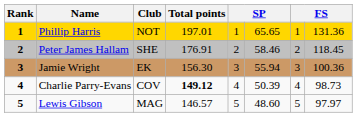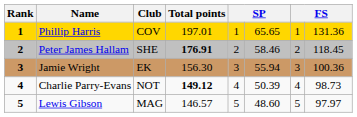(148, 31) NOT -> (148, 31) COV
(197, 49) normal -> (197, 49) bold
(148, 85) COV -> (148, 85) NOT
